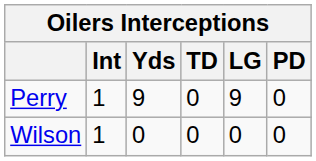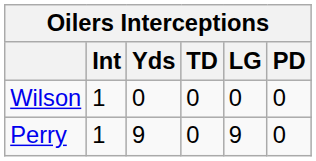rows swapped: (38, 98) <-> (46, 135)
